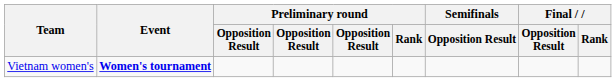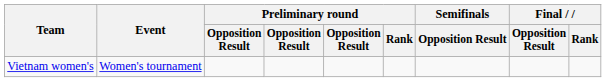(155, 67) bold -> (150, 67) normal
